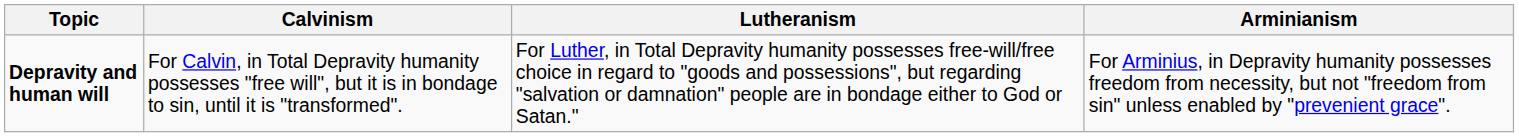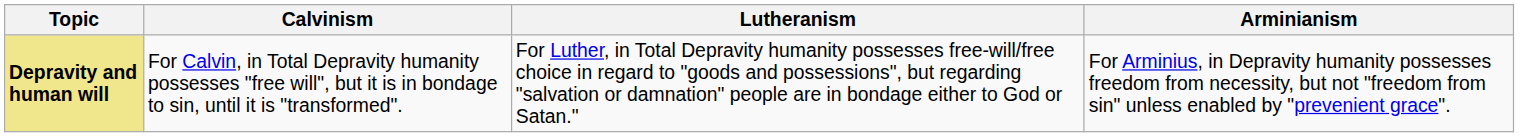(73, 83) no background -> (73, 83) khaki background
